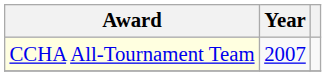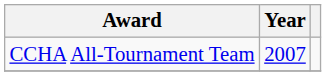(132, 53) lightyellow background -> (132, 53) no background
